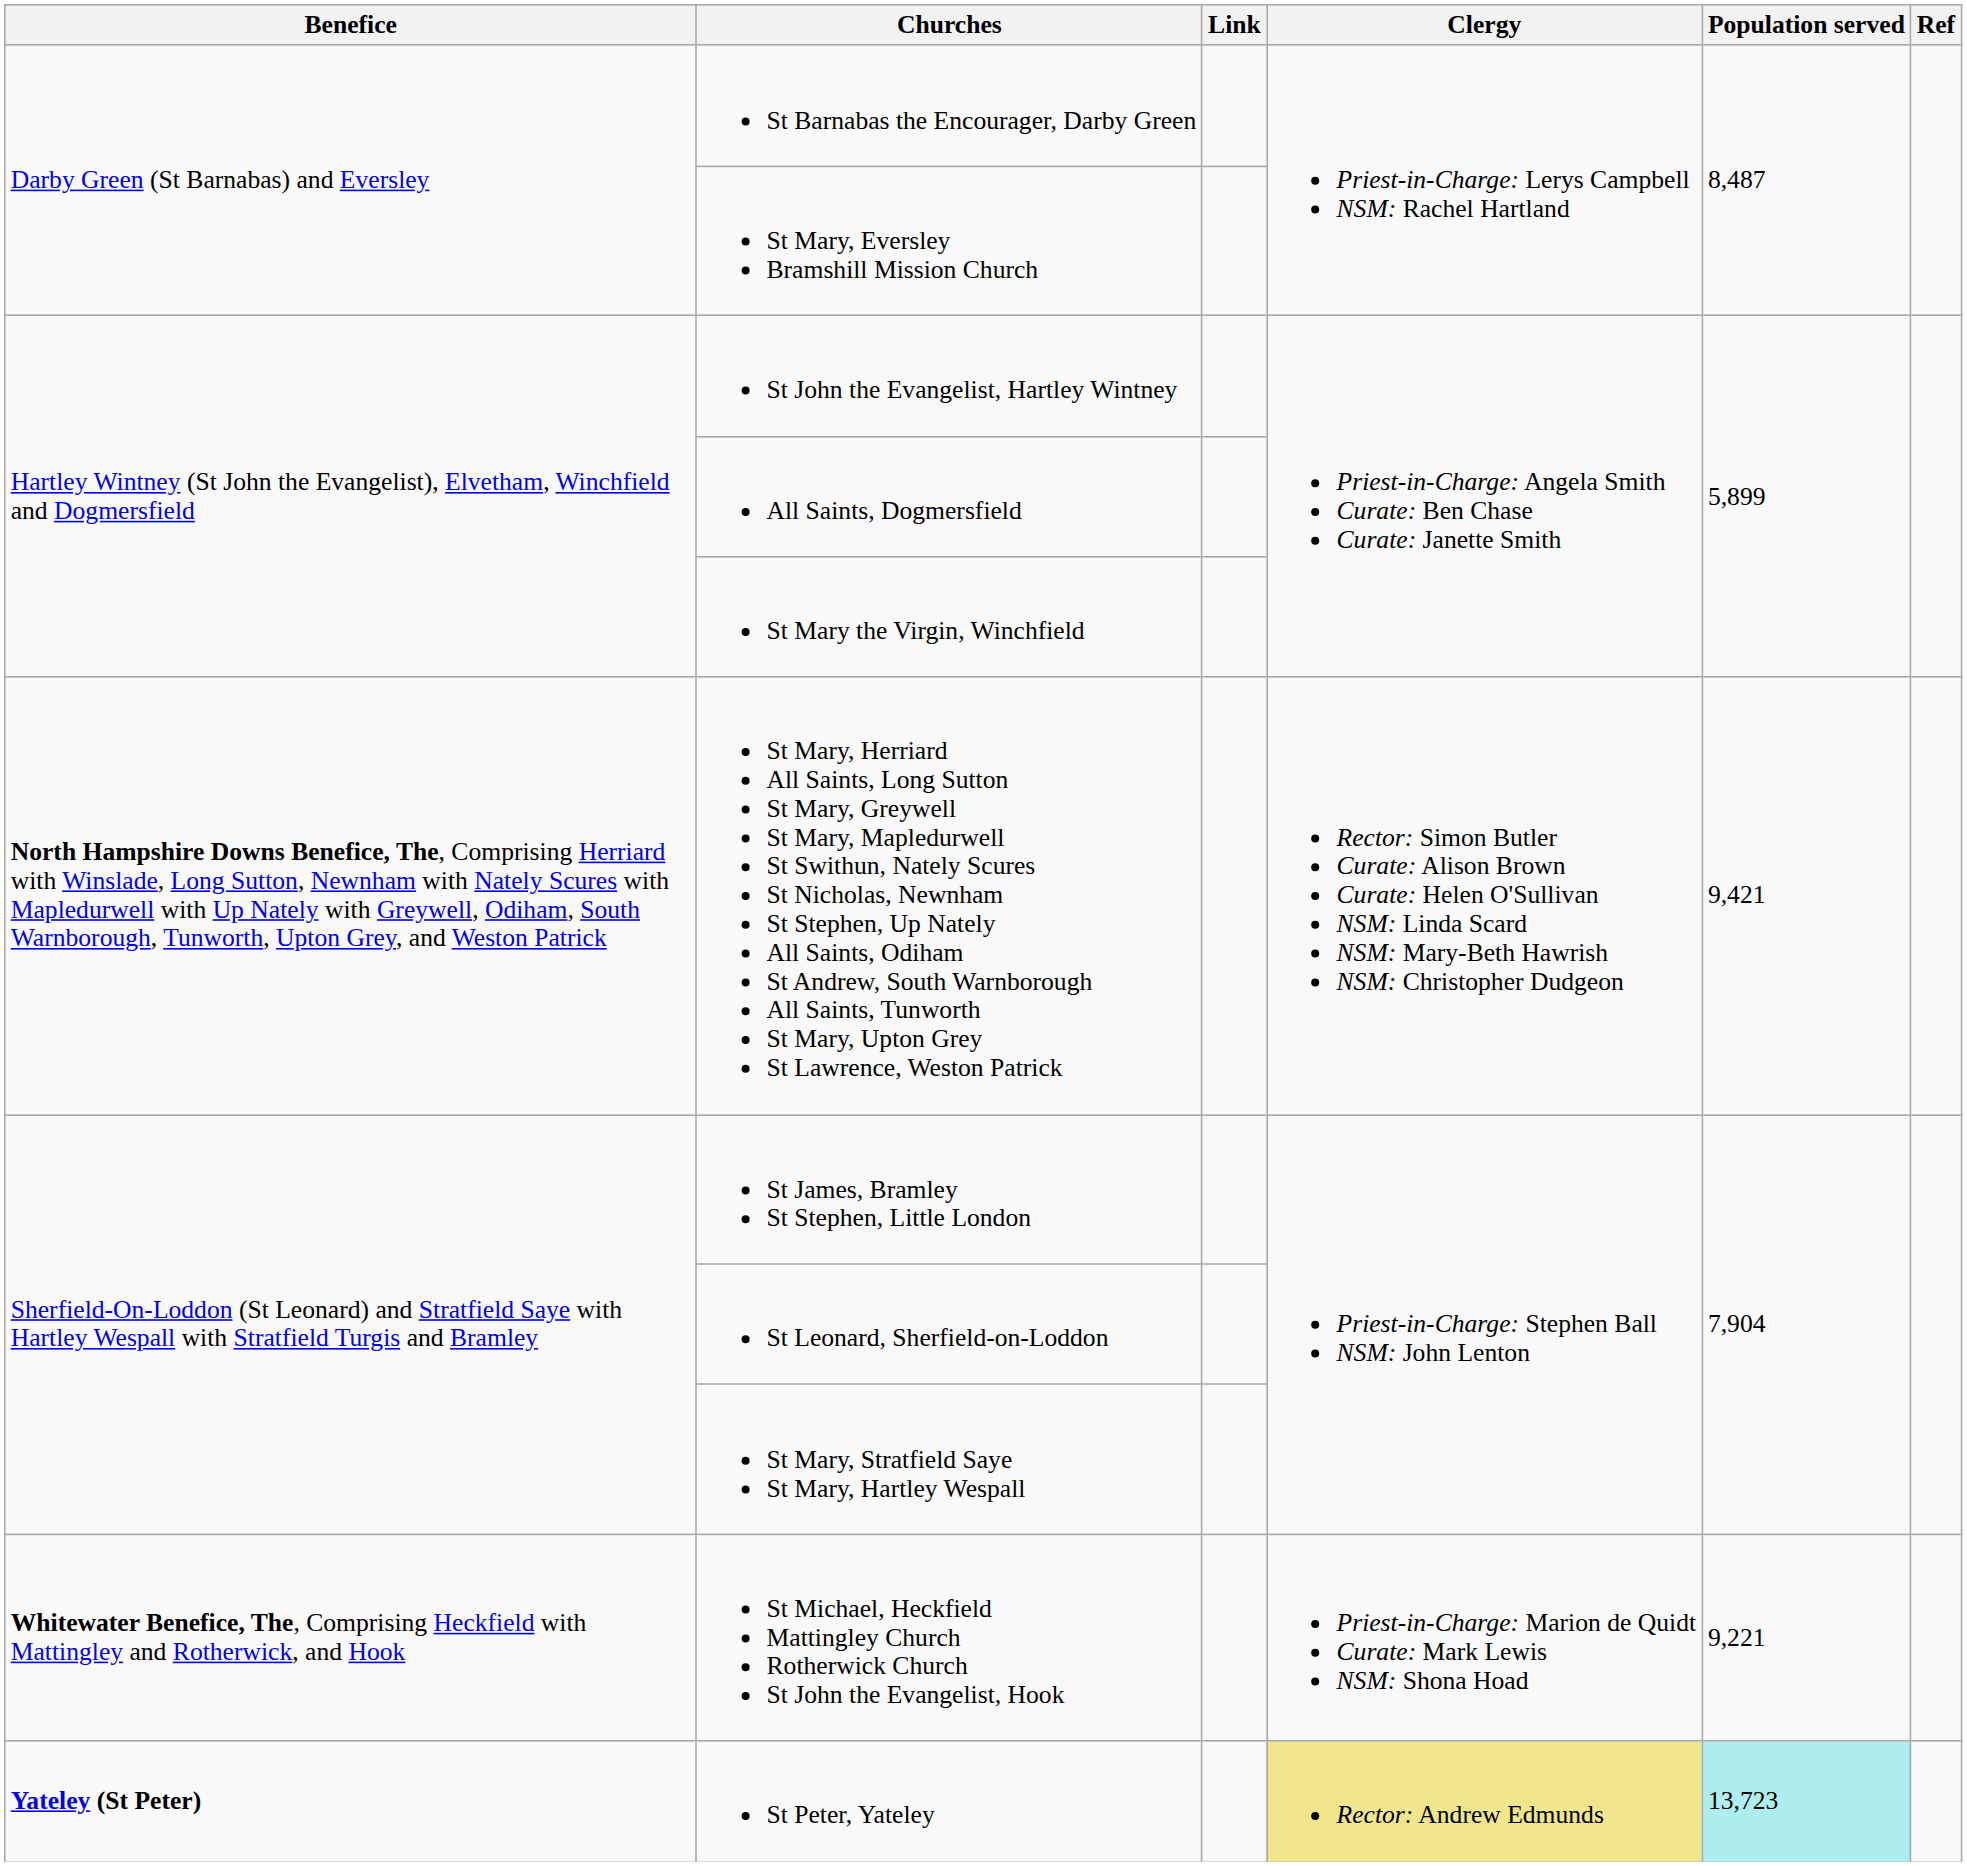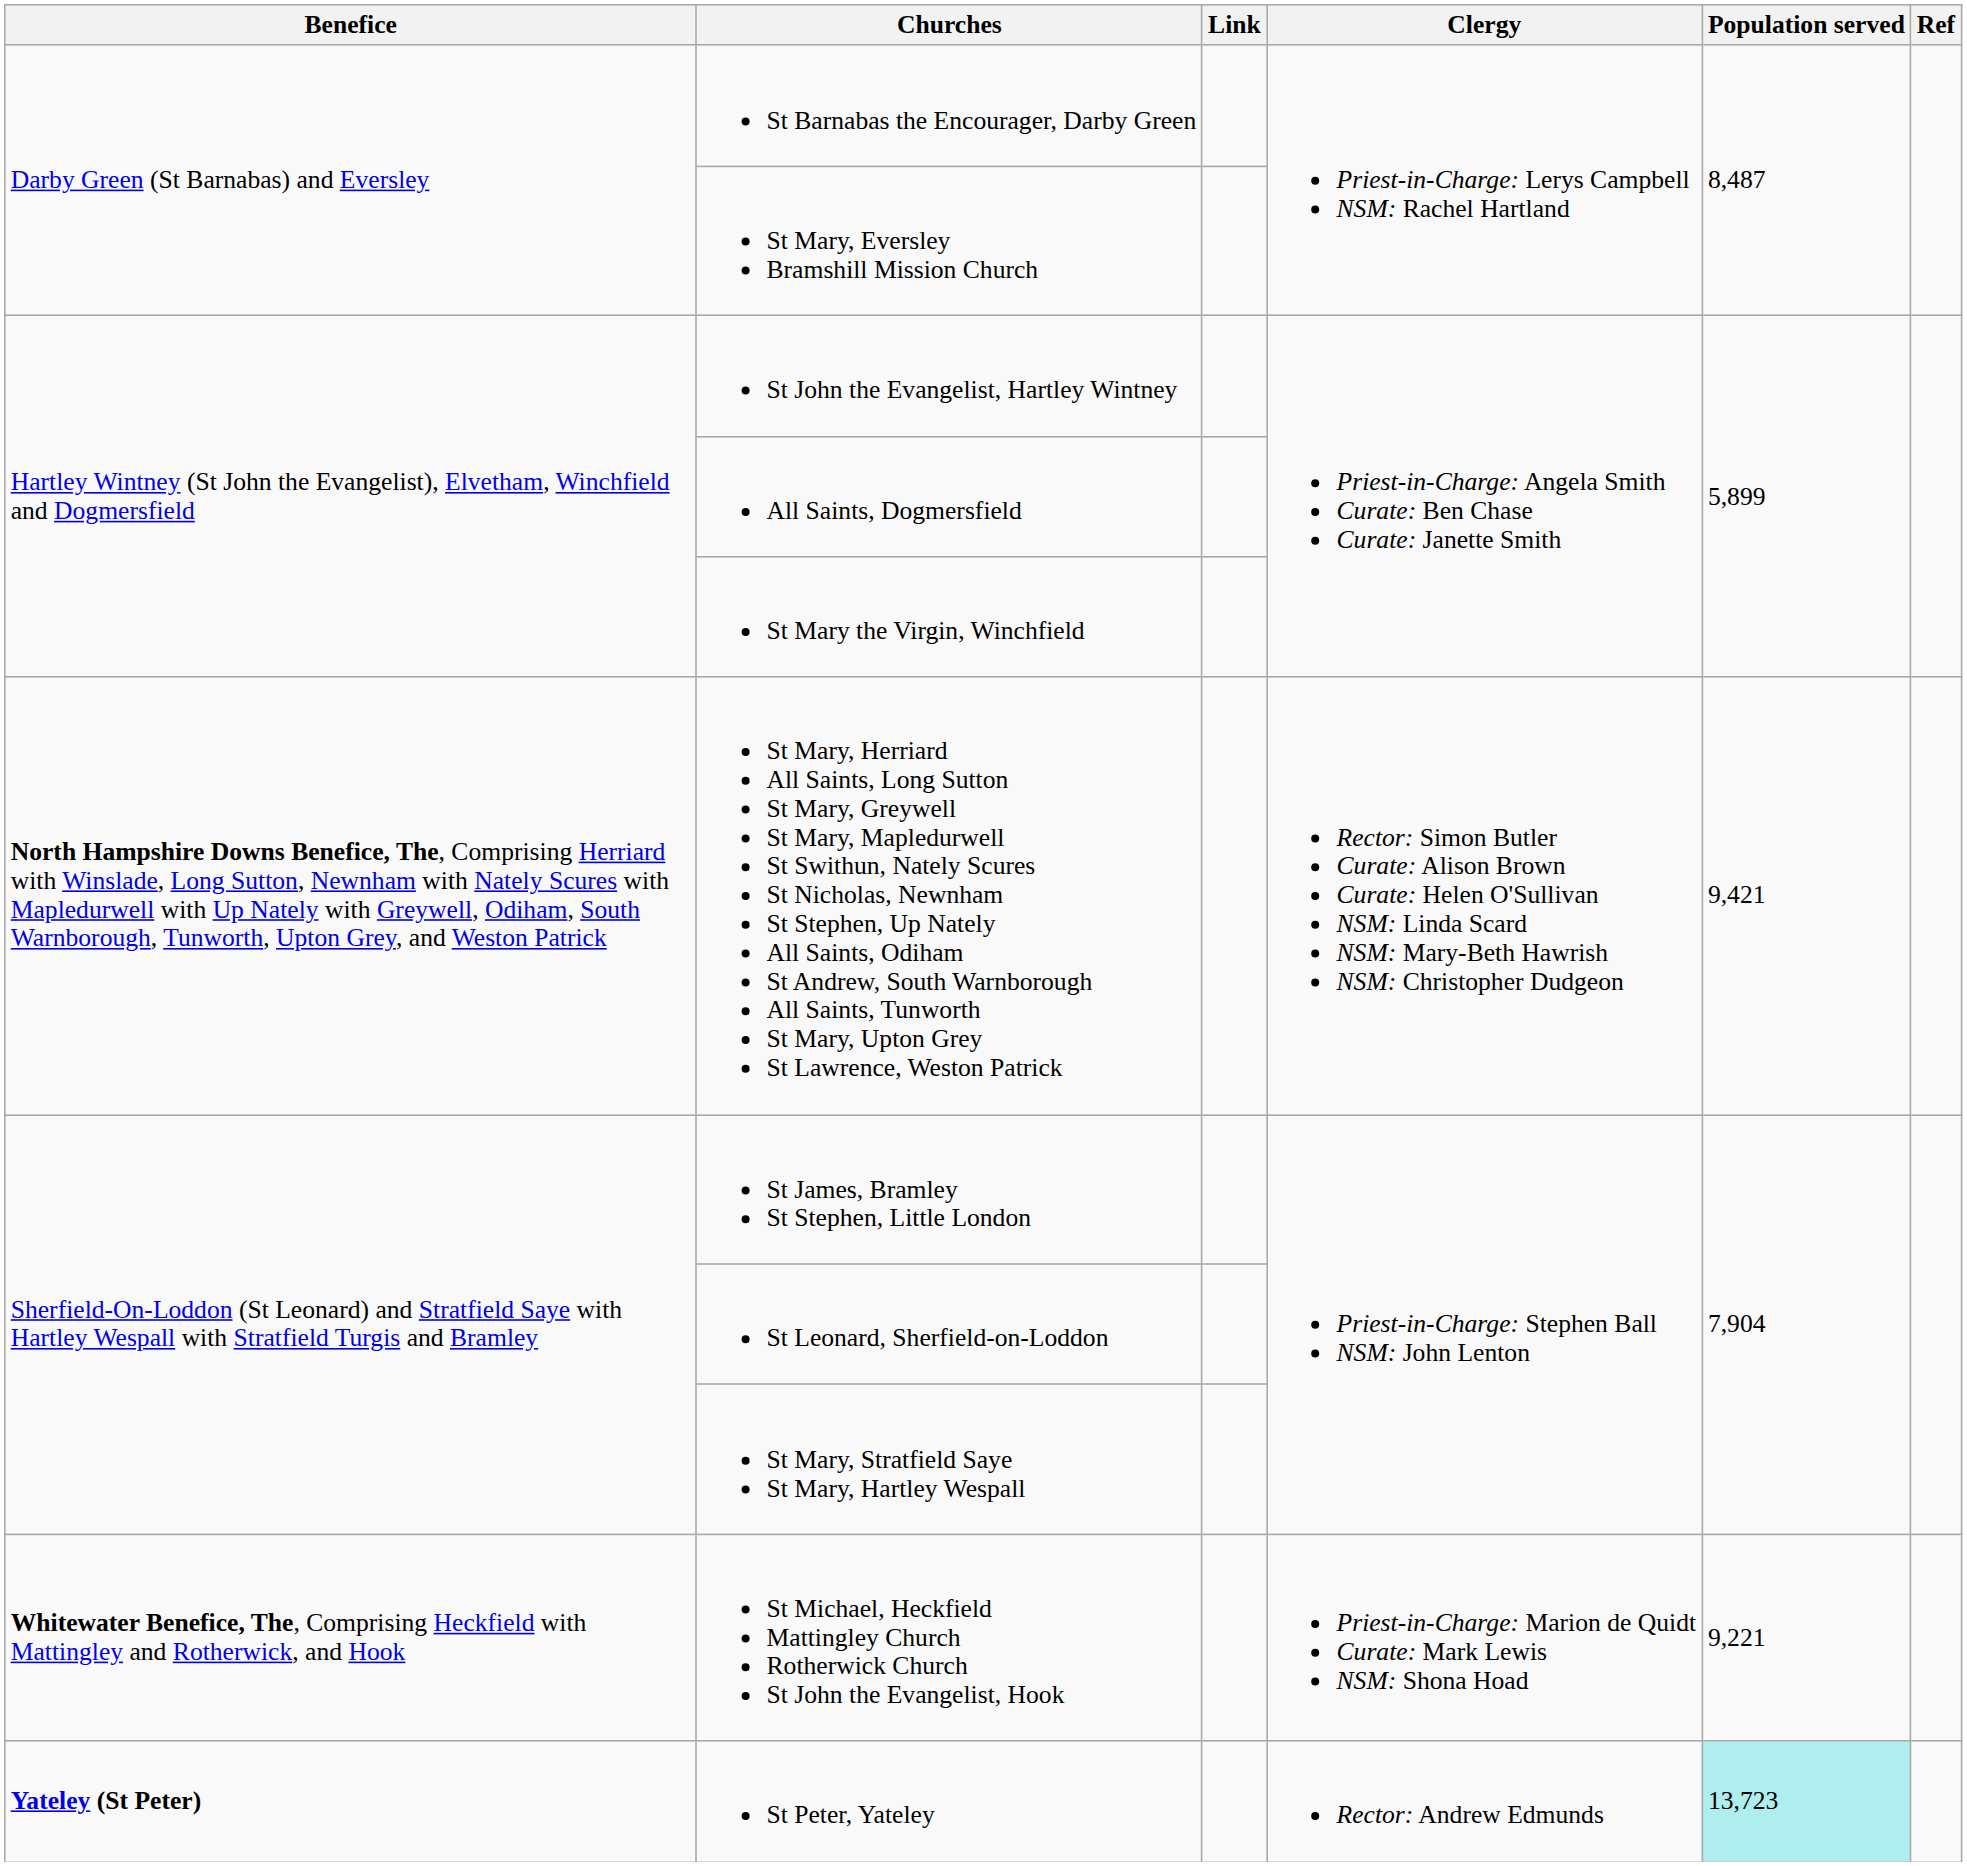(1484, 1816) khaki background -> (1484, 1816) no background
